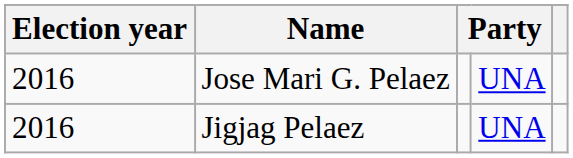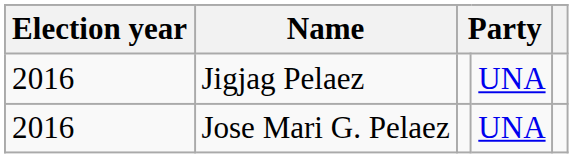rows swapped: (326, 78) <-> (283, 127)
